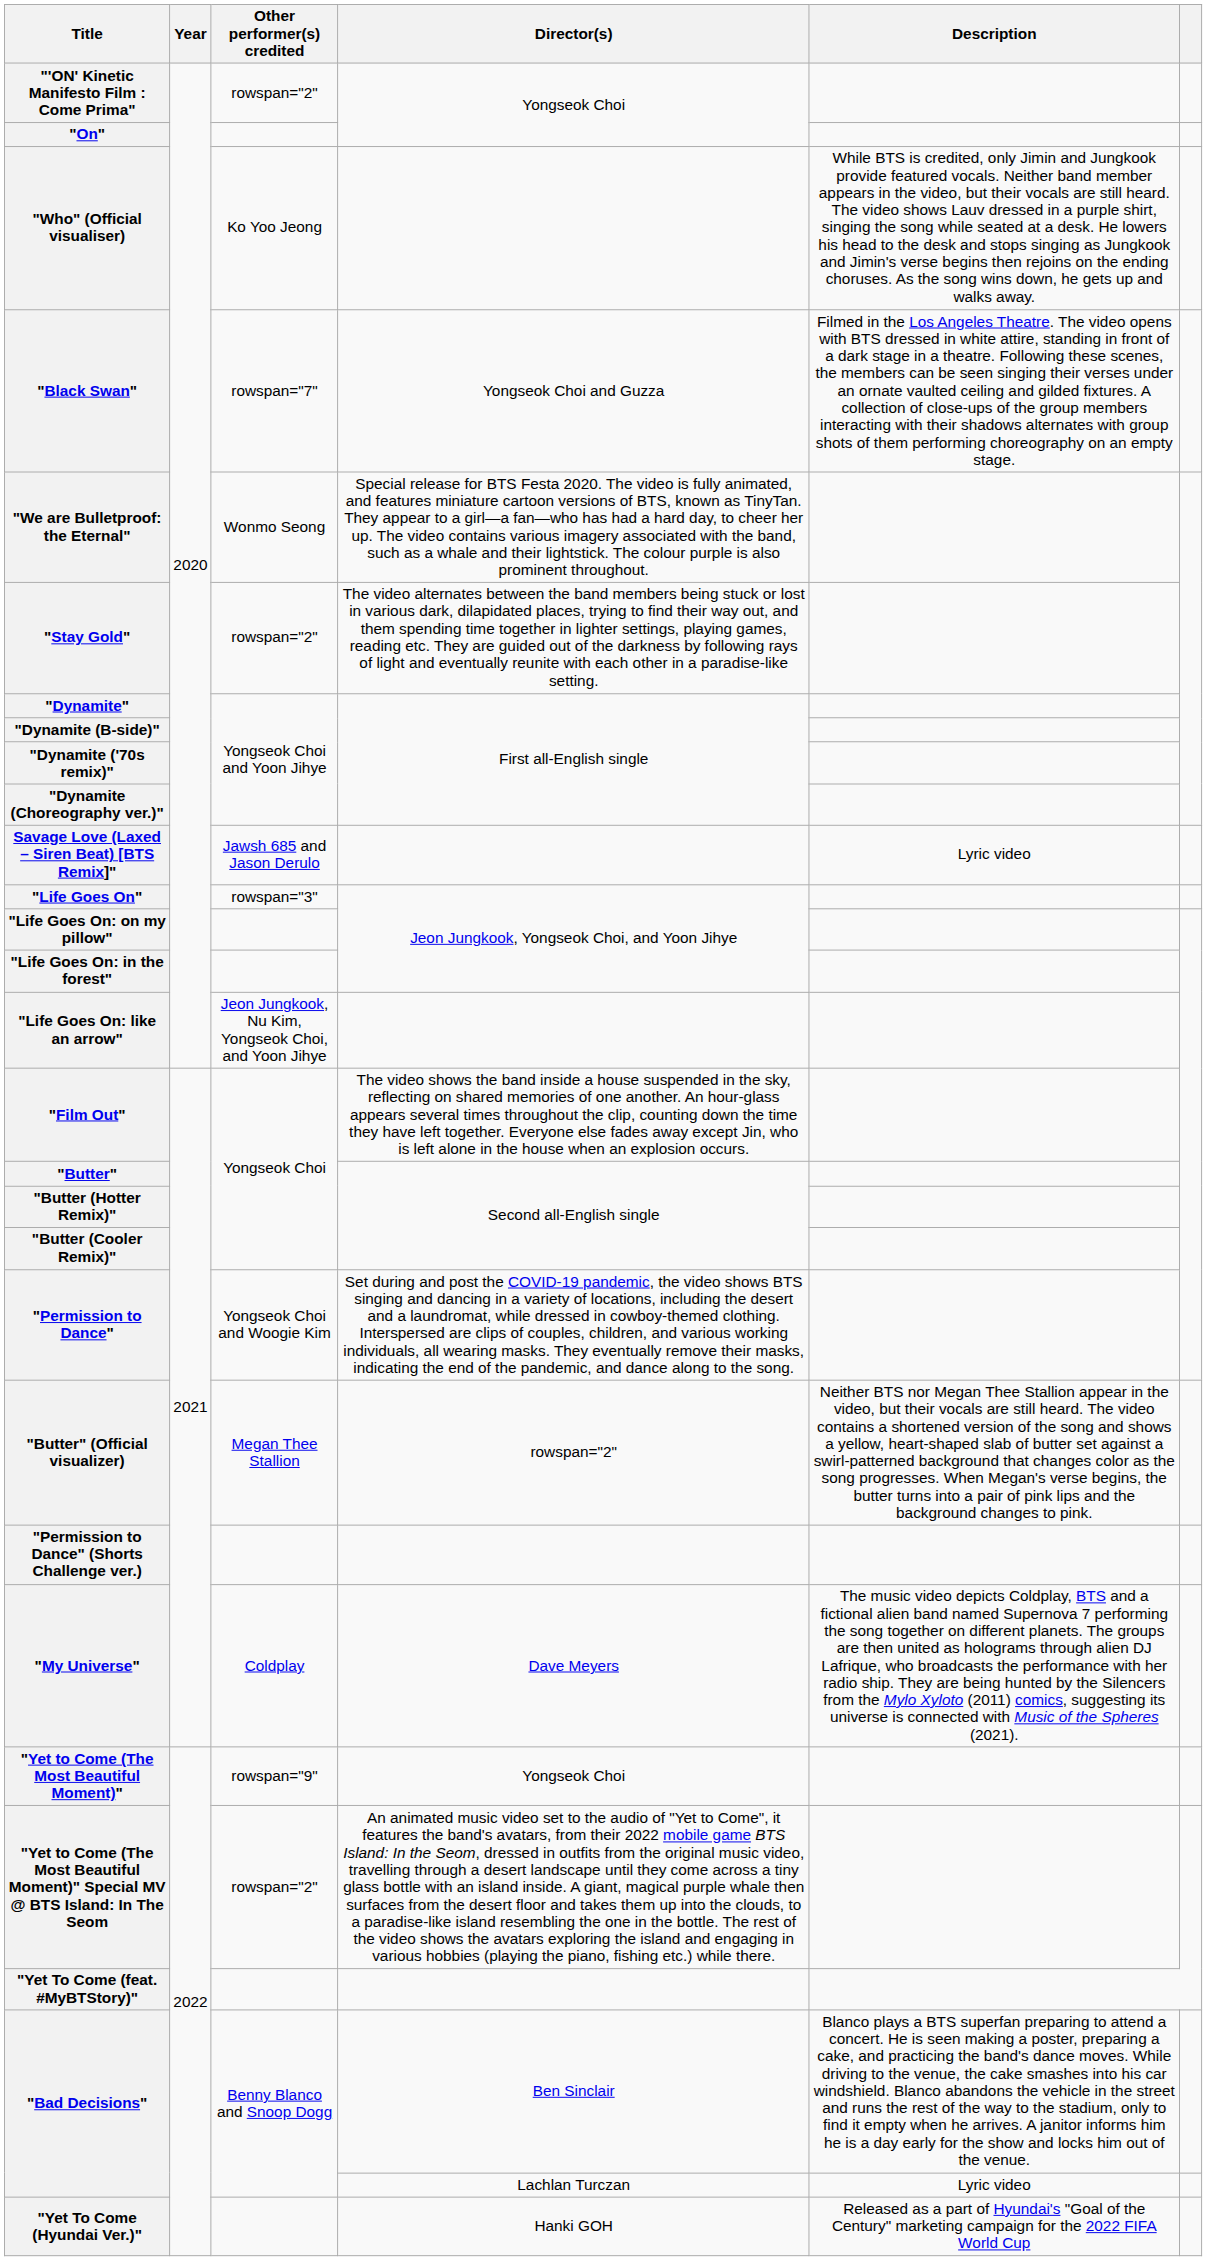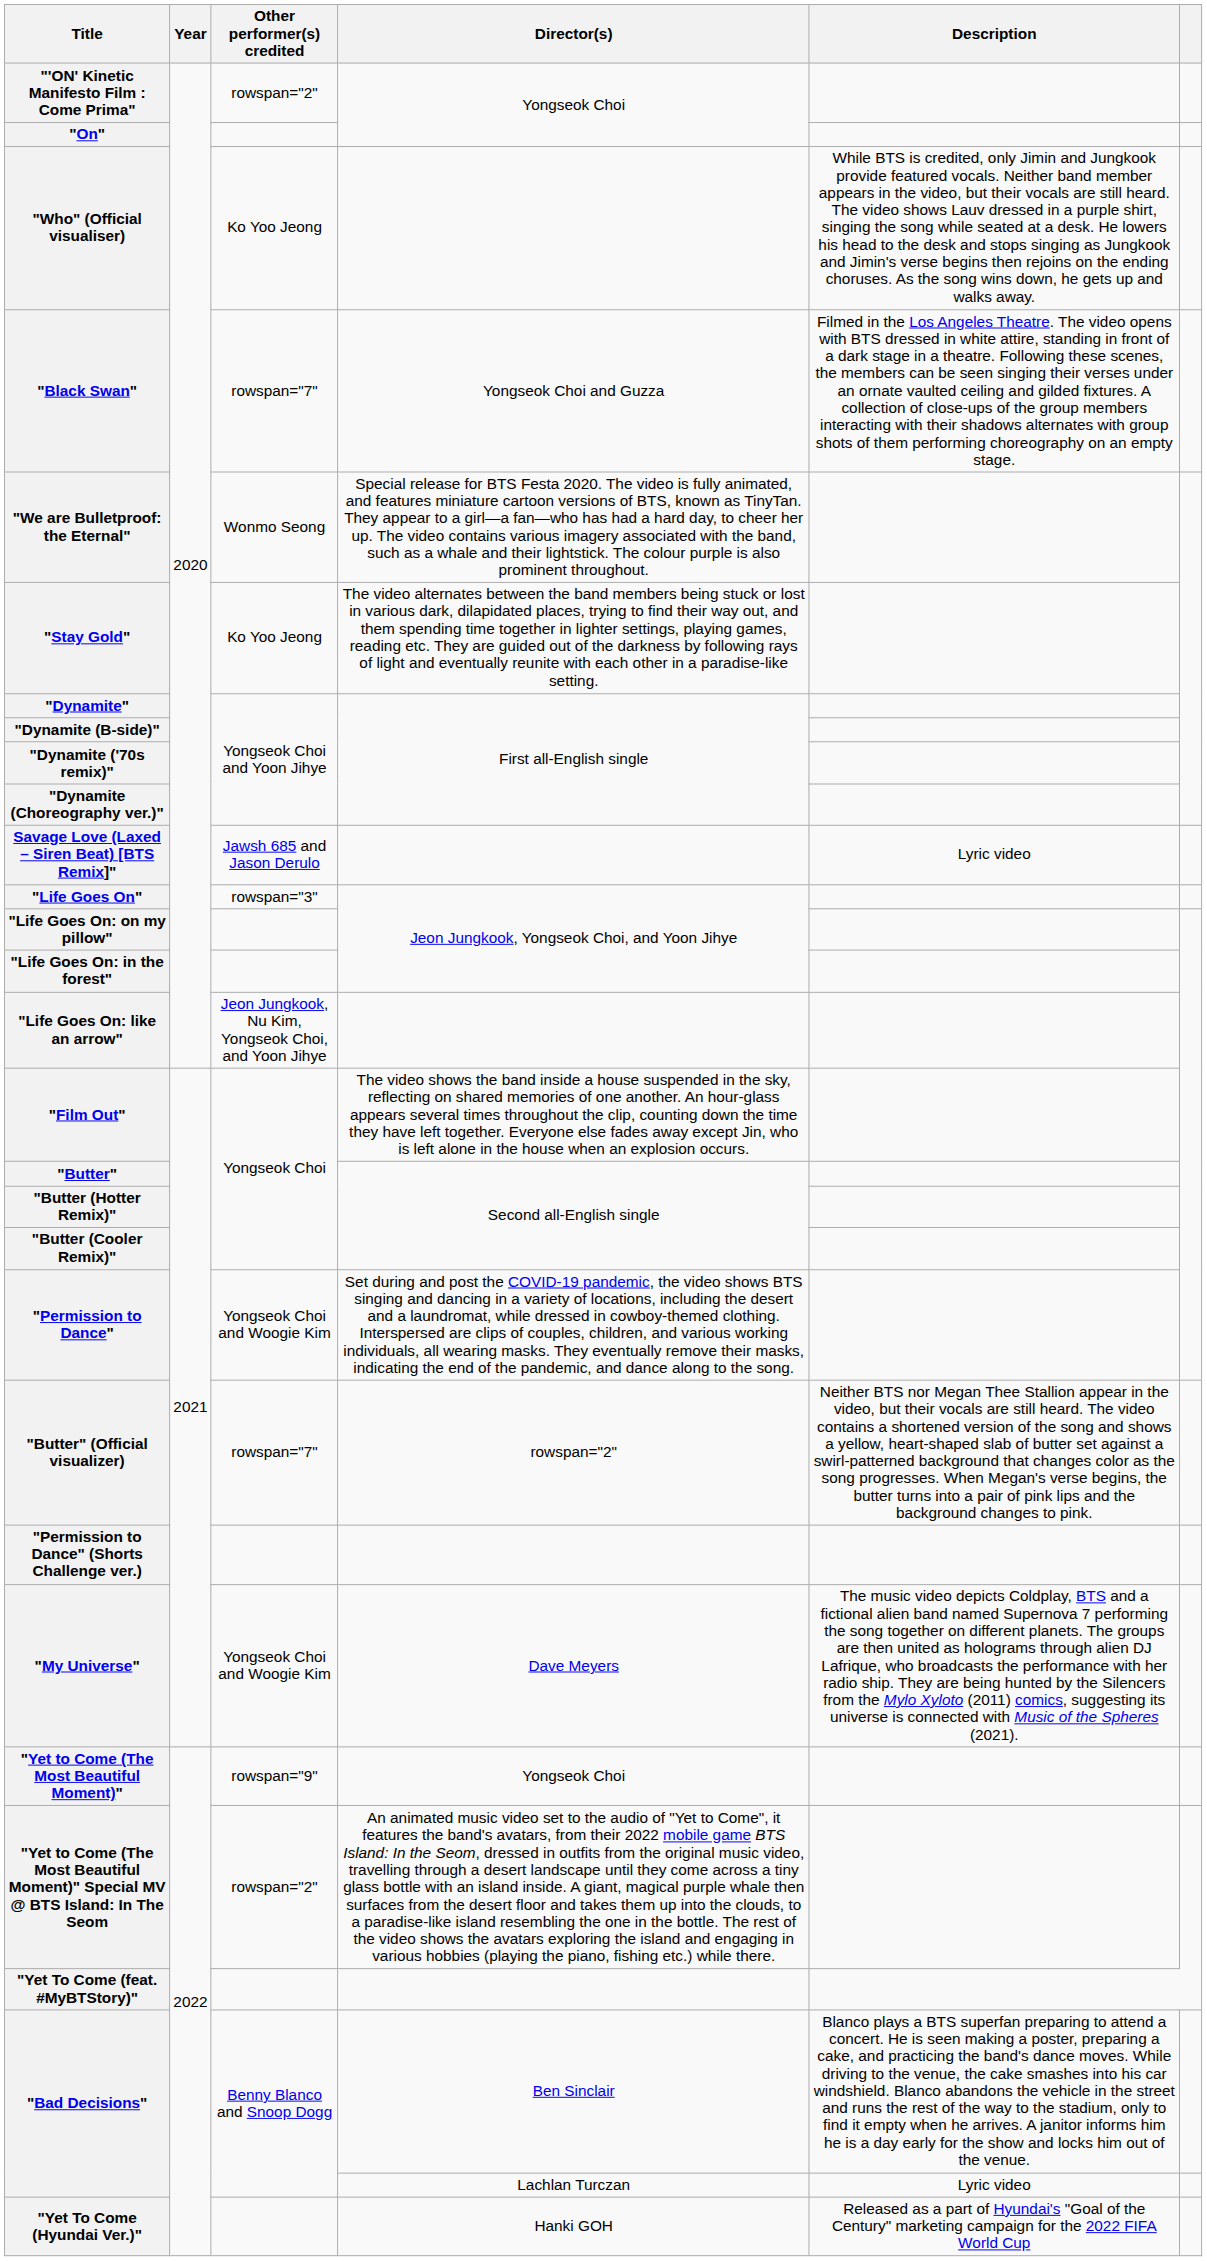(275, 638) rowspan="2" -> (275, 638) Ko Yoo Jeong
(275, 1452) Megan Thee Stallion -> (275, 1452) rowspan="7"
(275, 1665) Coldplay -> (275, 1665) Yongseok Choi and Woogie Kim
